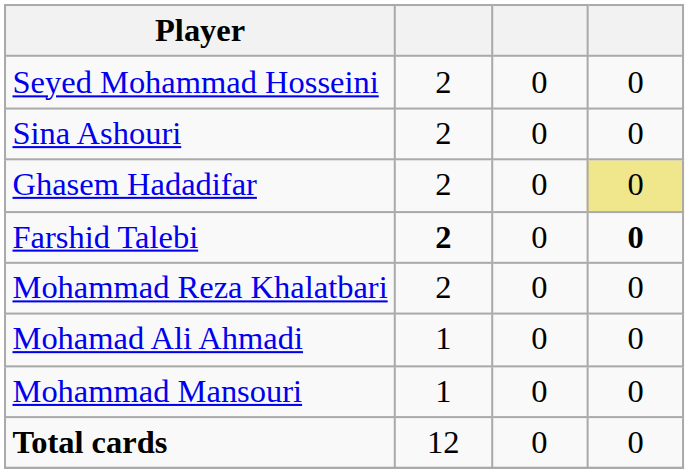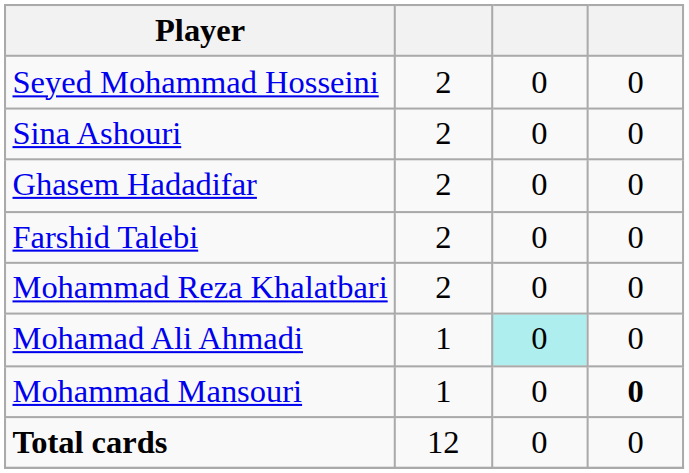(636, 184) khaki background -> (636, 184) no background
(443, 236) bold -> (443, 236) normal
(636, 236) bold -> (636, 236) normal
(539, 339) no background -> (539, 339) paleturquoise background
(636, 390) normal -> (636, 390) bold
